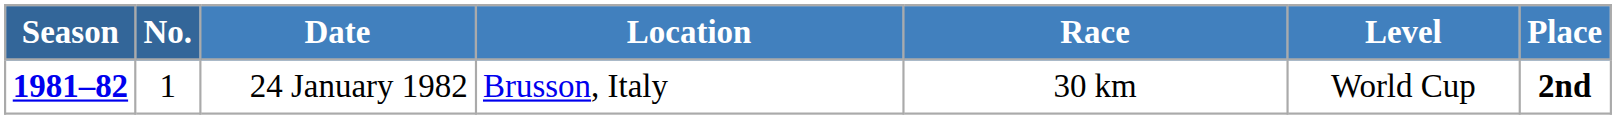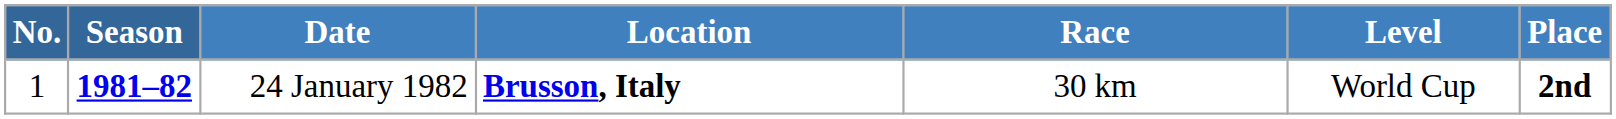columns swapped: (168, 31) <-> (70, 31)
(575, 86) normal -> (582, 86) bold
